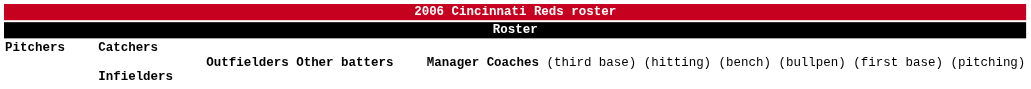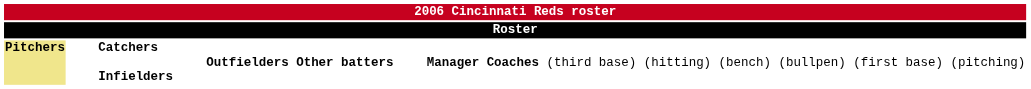(35, 48) no background -> (35, 48) khaki background
